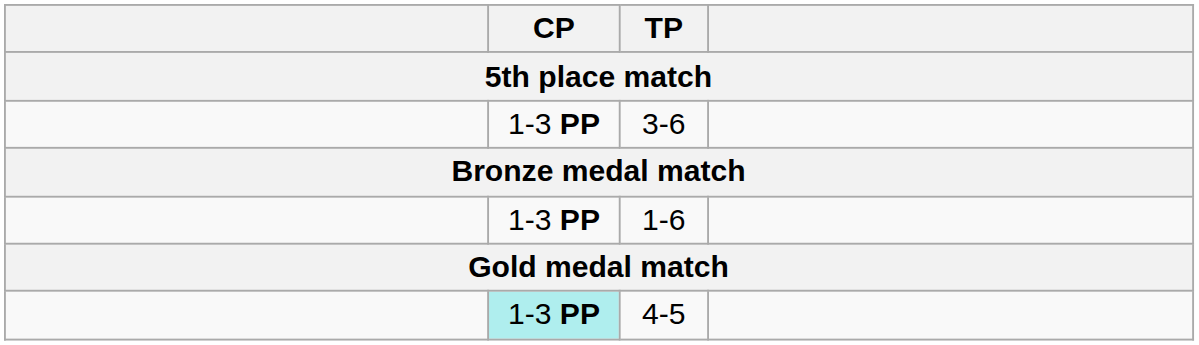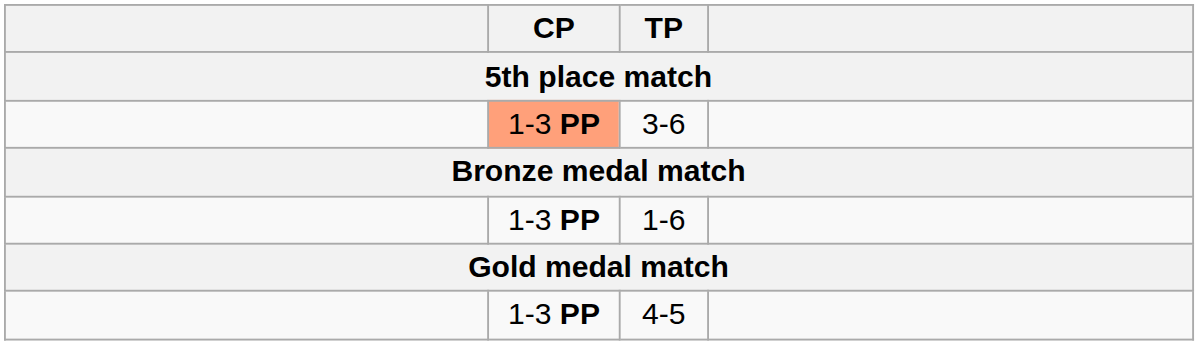(554, 123) no background -> (554, 123) lightsalmon background
(554, 314) paleturquoise background -> (554, 314) no background
